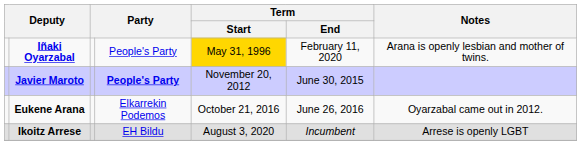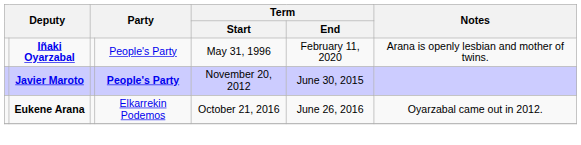(239, 52) gold background -> (239, 52) no background
- row: (50, 132)
